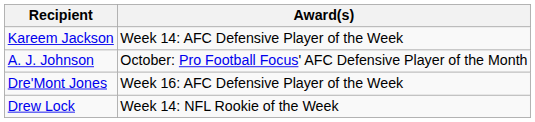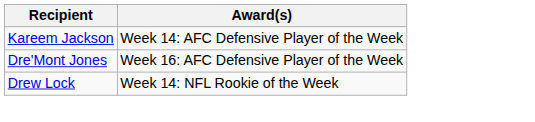- row: (51, 60)
